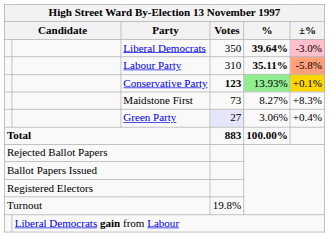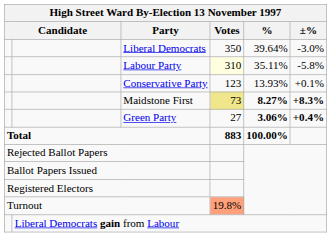(270, 48) bold -> (271, 48) normal
(309, 48) pink background -> (311, 48) no background
(233, 65) no background -> (233, 65) lightyellow background
(270, 65) bold -> (271, 65) normal
(309, 65) lightsalmon background -> (311, 65) no background
(233, 83) bold -> (233, 83) normal
(271, 83) lightgreen background -> (271, 83) no background
(307, 83) gold background -> (309, 83) no background
(236, 100) no background -> (236, 100) khaki background
(273, 100) normal -> (273, 100) bold
(307, 100) normal -> (308, 100) bold
(236, 118) lavender background -> (236, 118) no background
(273, 118) normal -> (273, 118) bold
(307, 118) normal -> (308, 118) bold
(227, 205) no background -> (227, 205) lightsalmon background
